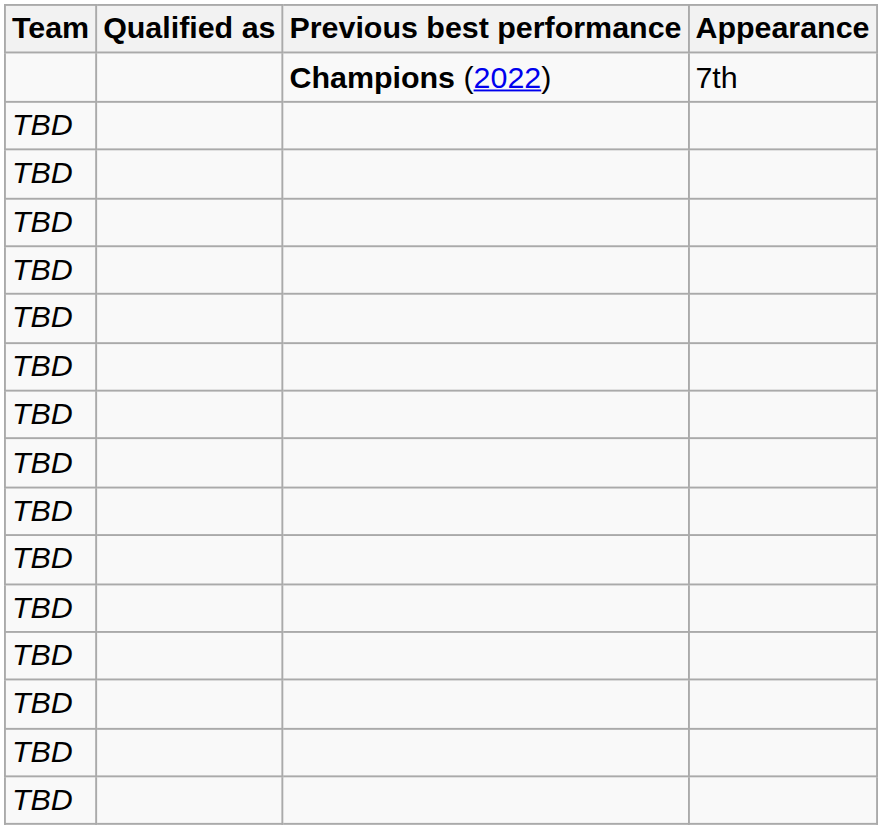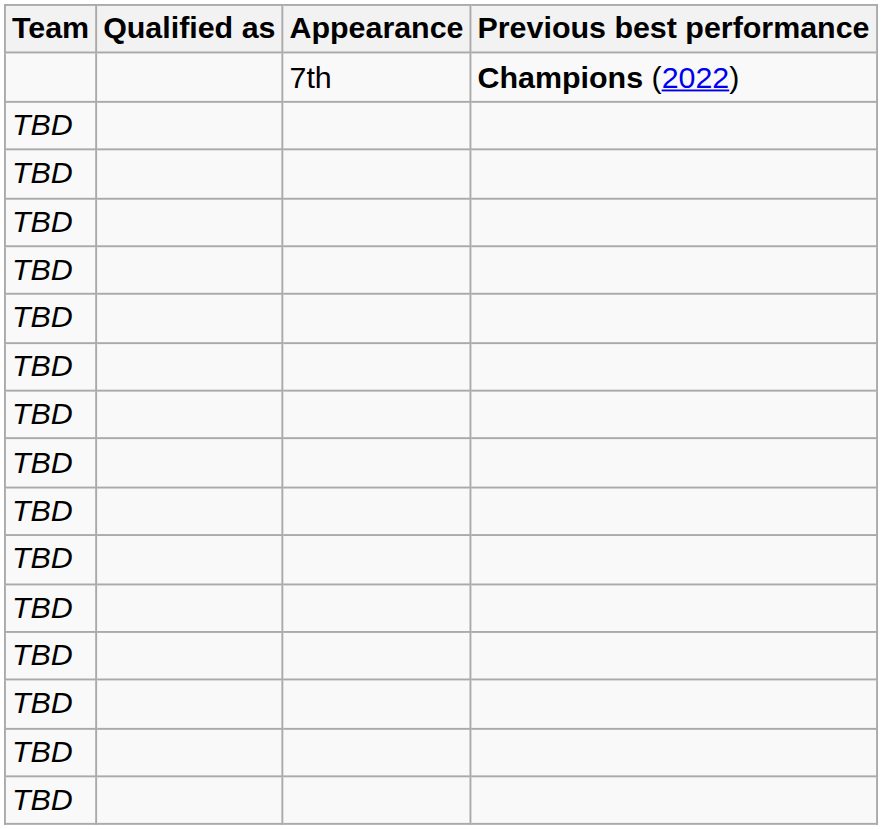columns swapped: (782, 28) <-> (485, 28)
